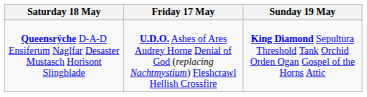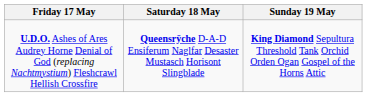columns swapped: (183, 12) <-> (64, 12)
